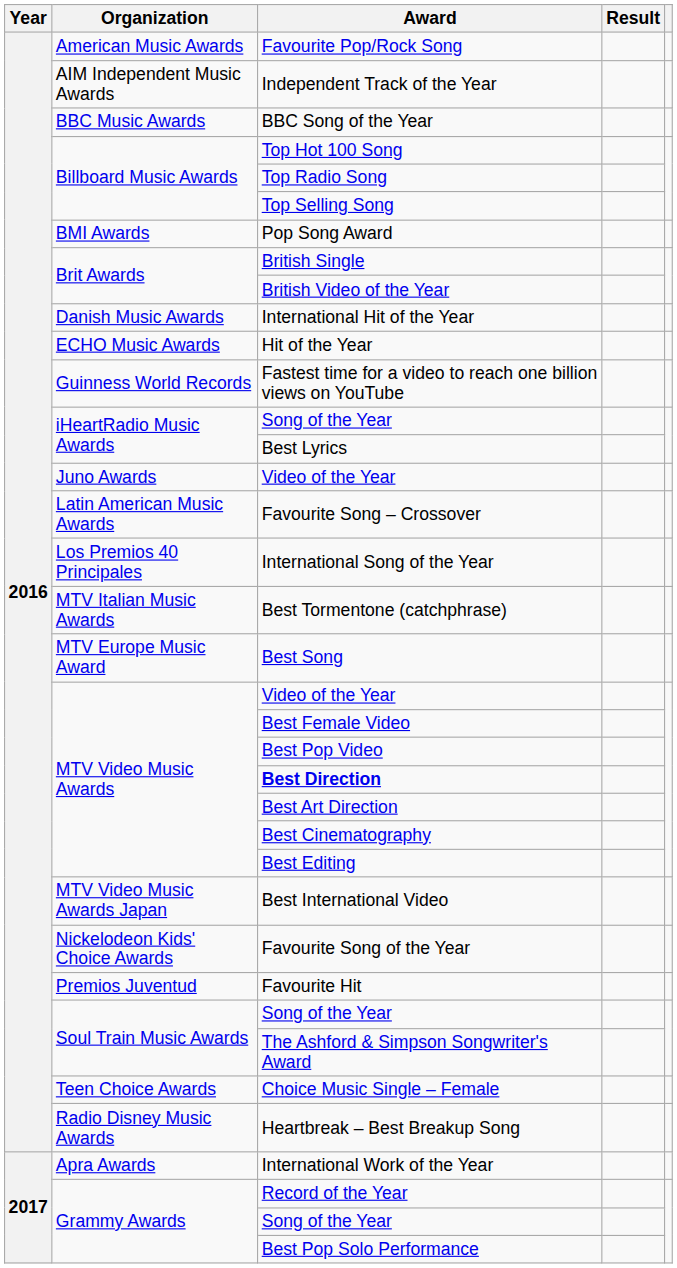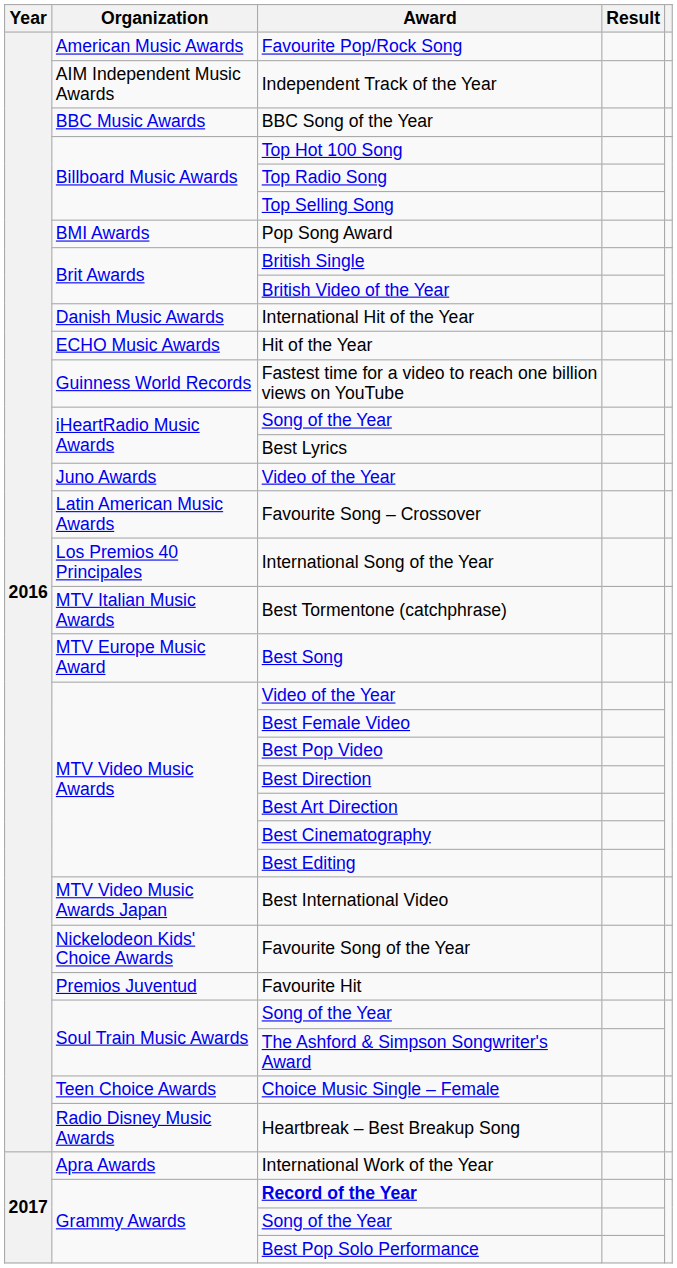(321, 779) bold -> (316, 779) normal
(335, 1193) normal -> (339, 1193) bold
